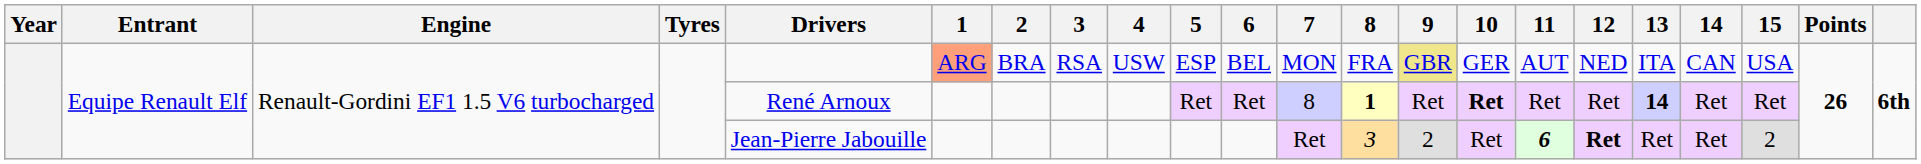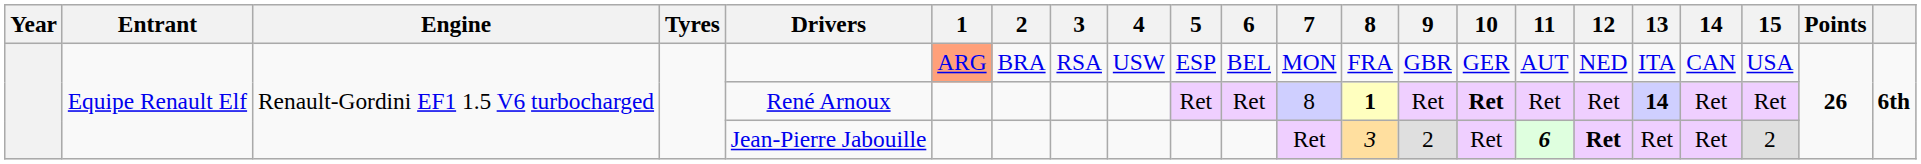(1428, 62) khaki background -> (1428, 62) no background
